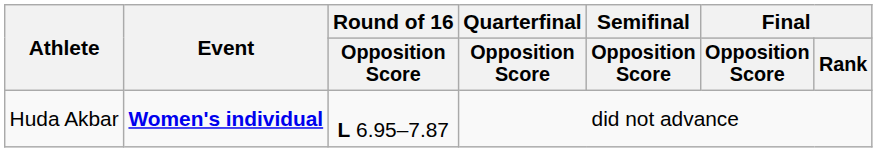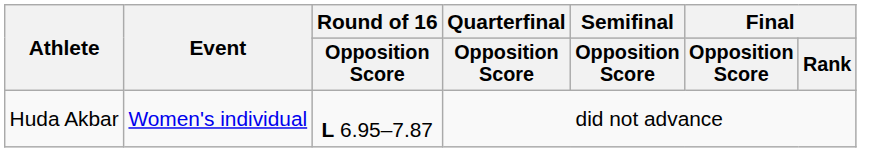(226, 119) bold -> (218, 119) normal
